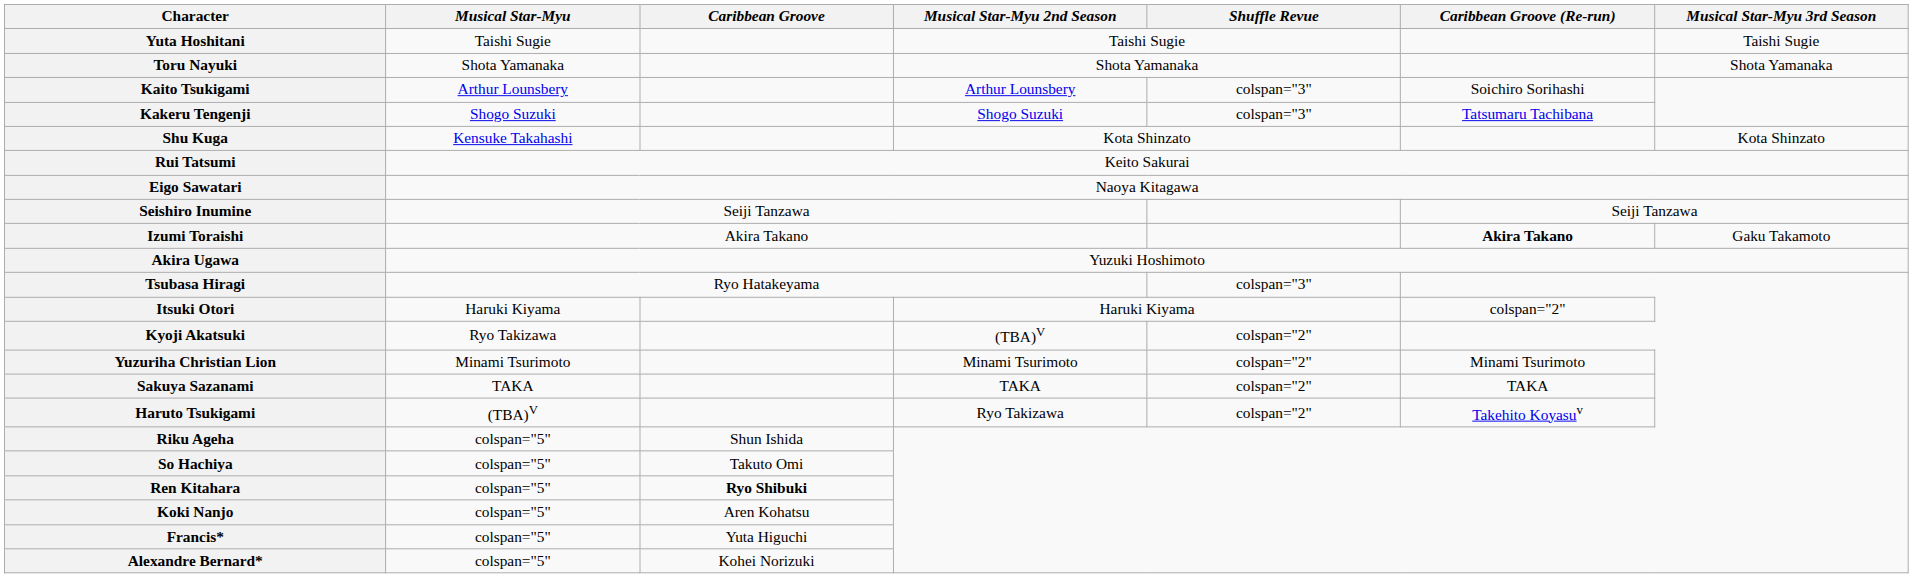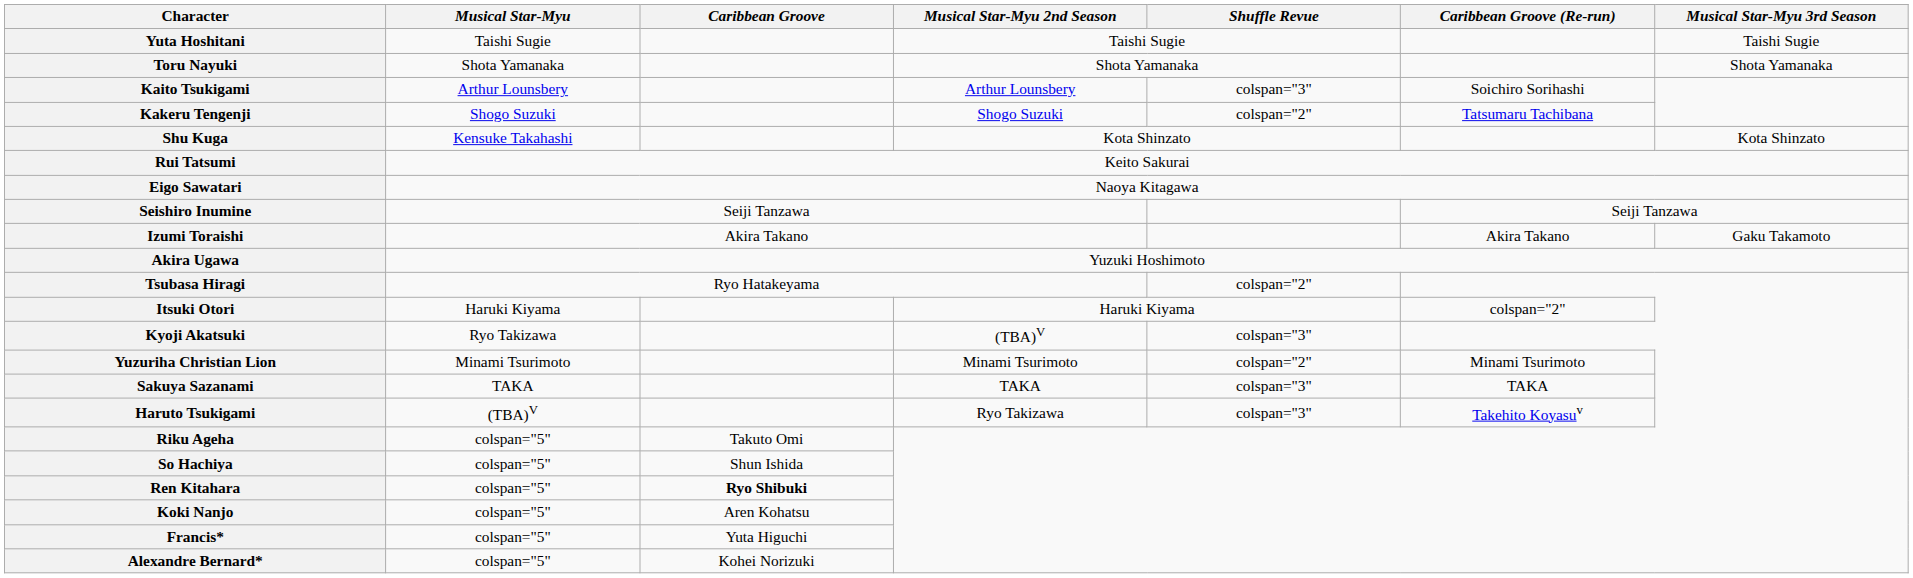(1274, 114) colspan="3" -> (1274, 114) colspan="2"
(1528, 235) bold -> (1528, 235) normal
(1274, 284) colspan="3" -> (1274, 284) colspan="2"
(1274, 335) colspan="2" -> (1274, 335) colspan="3"
(1274, 386) colspan="2" -> (1274, 386) colspan="3"
(1274, 412) colspan="2" -> (1274, 412) colspan="3"
(767, 439) Shun Ishida -> (767, 439) Takuto Omi
(767, 463) Takuto Omi -> (767, 463) Shun Ishida
